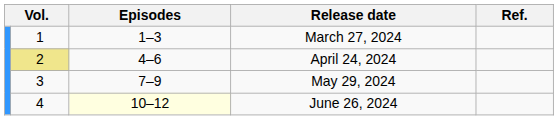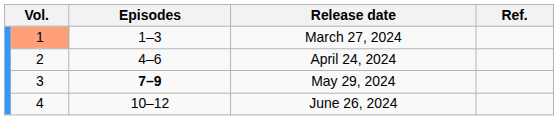(40, 37) no background -> (40, 37) lightsalmon background
(40, 59) khaki background -> (40, 59) no background
(150, 81) normal -> (150, 81) bold
(150, 103) lightyellow background -> (150, 103) no background
